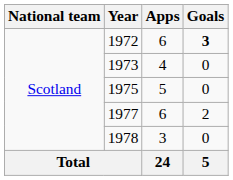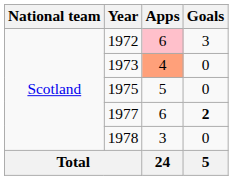(163, 41) no background -> (163, 41) pink background
(205, 41) bold -> (205, 41) normal
(163, 65) no background -> (163, 65) lightsalmon background
(205, 114) normal -> (205, 114) bold
